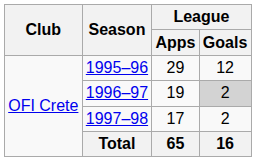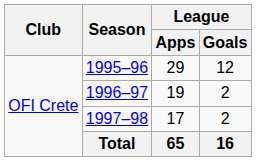(225, 93) lightgrey background -> (225, 93) no background
